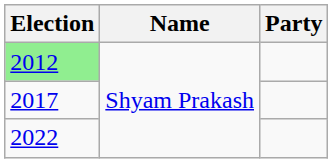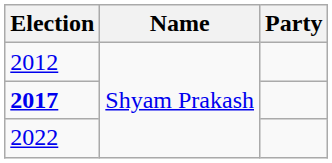(34, 61) lightgreen background -> (34, 61) no background
(34, 99) normal -> (34, 99) bold
